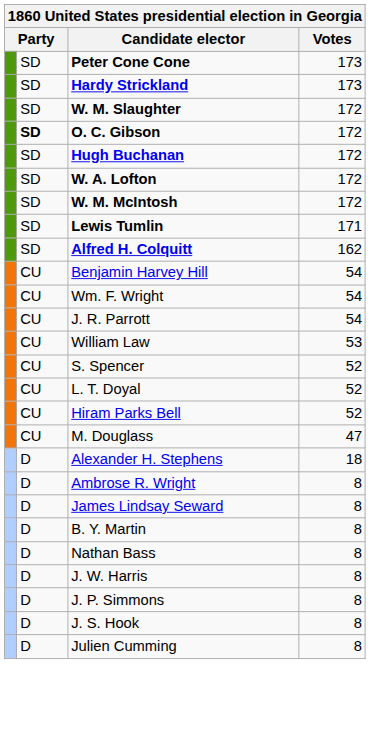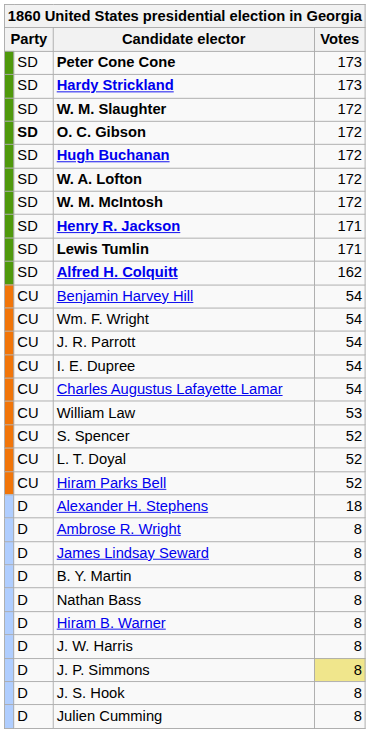+ row: (118, 226)
+ row: (96, 366)
+ row: (170, 389)
- row: (112, 436)
+ row: (111, 623)
(358, 599) no background -> (358, 669) khaki background
